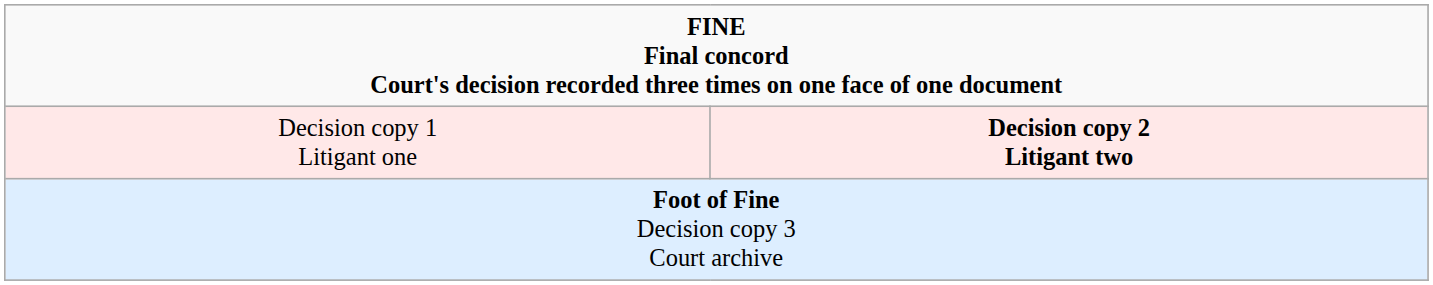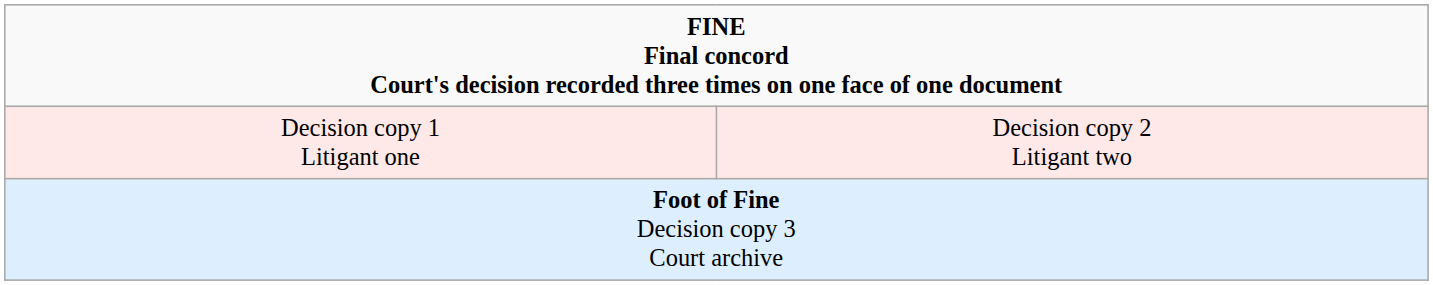(1069, 142) bold -> (1072, 142) normal
